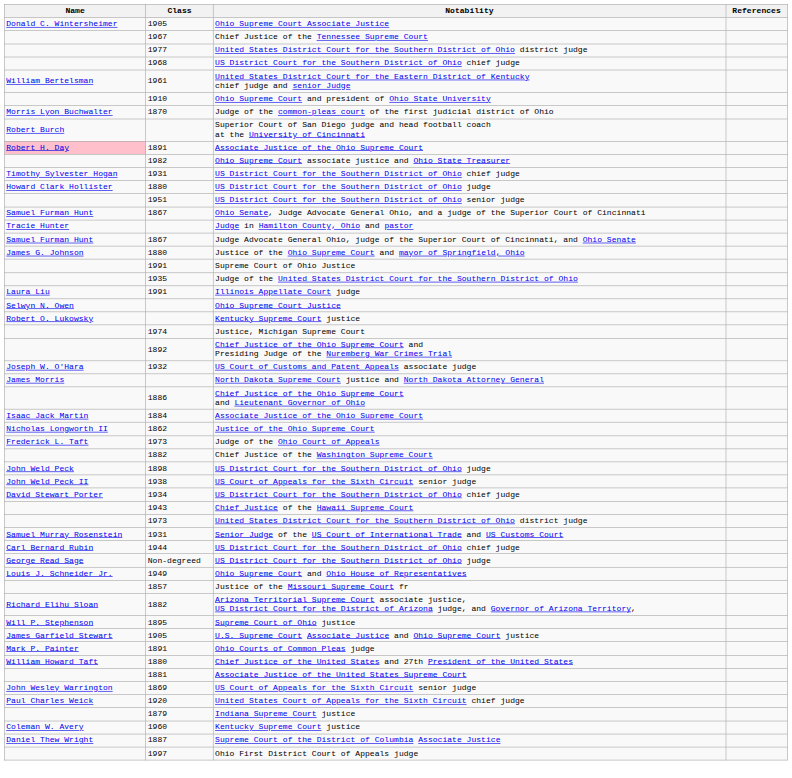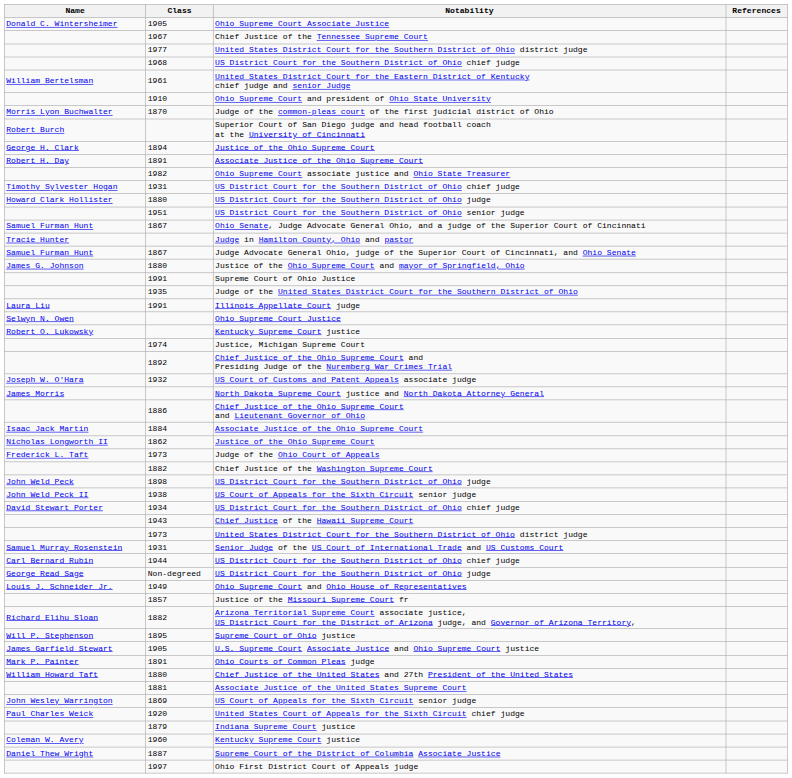+ row: (157, 148)
(38, 148) pink background -> (38, 161) no background
